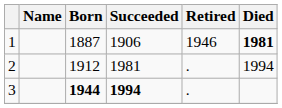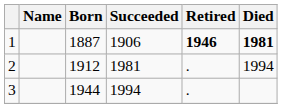(201, 41) normal -> (201, 41) bold
(84, 90) bold -> (84, 90) normal
(125, 90) bold -> (125, 90) normal
